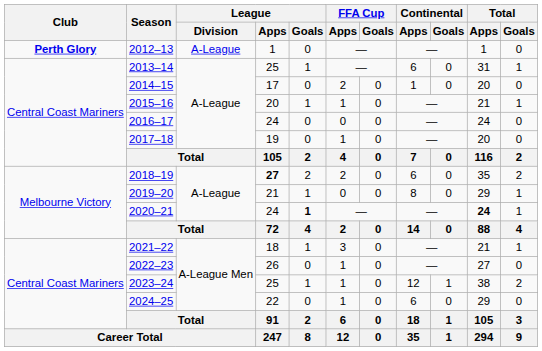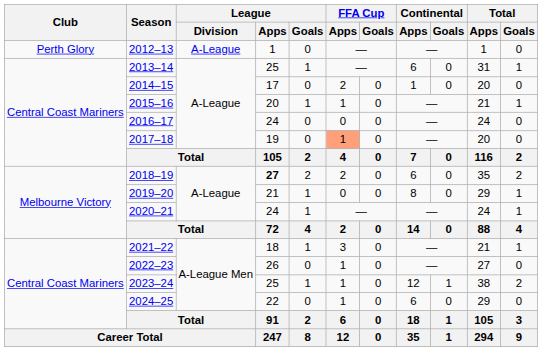(65, 49) bold -> (65, 49) normal
(343, 139) no background -> (343, 139) lightsalmon background
(308, 211) bold -> (308, 211) normal
(484, 211) bold -> (484, 211) normal
